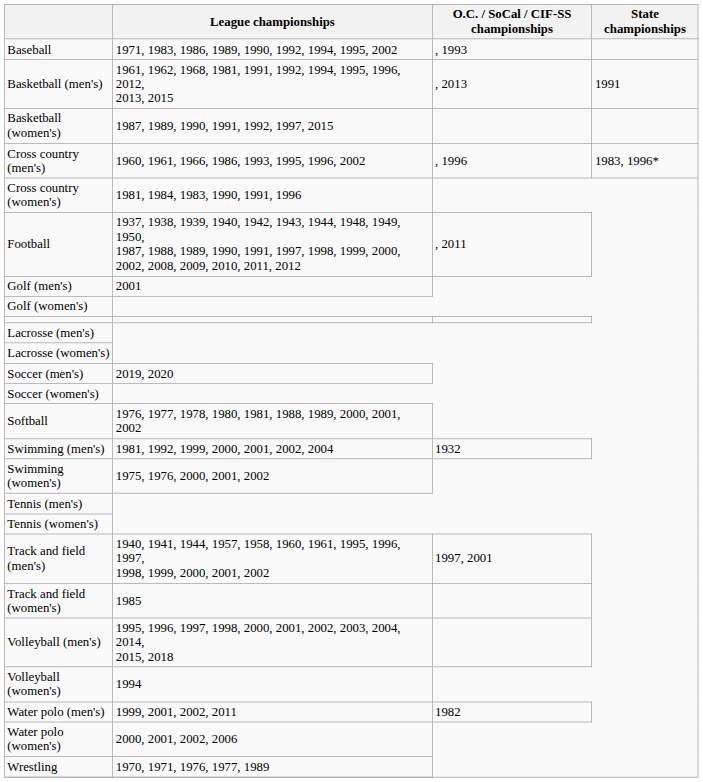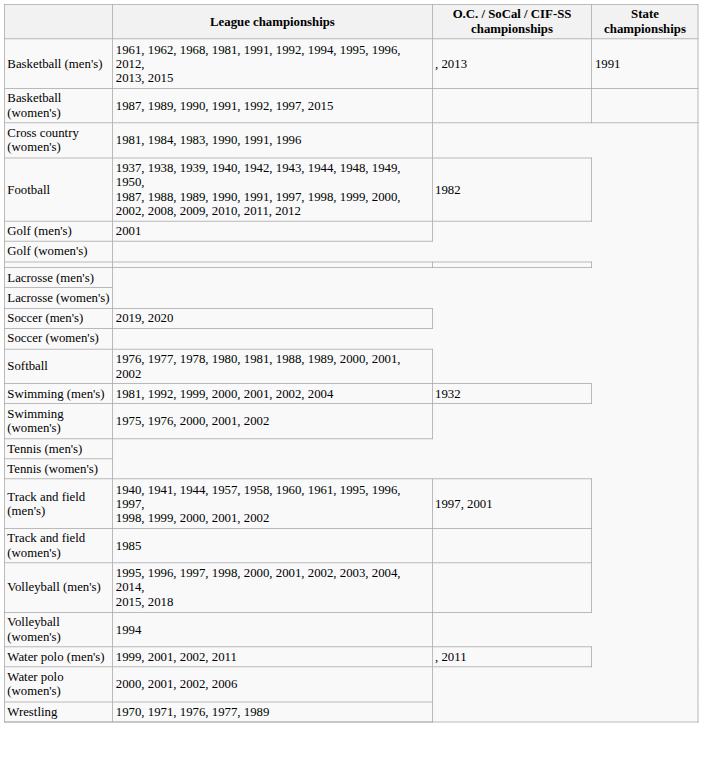- row: (29, 49)
- row: (43, 160)
(451, 244) , 2011 -> (448, 189) 1982
(448, 711) 1982 -> (451, 656) , 2011
